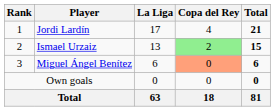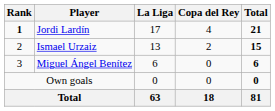(19, 30) normal -> (19, 30) bold
(209, 47) lightgreen background -> (209, 47) no background
(209, 64) lightsalmon background -> (209, 64) no background
